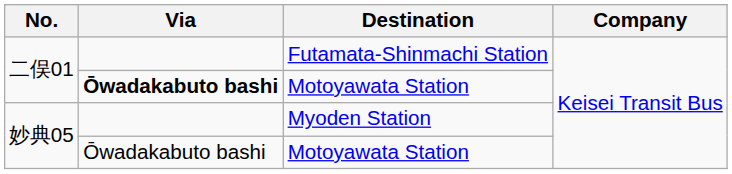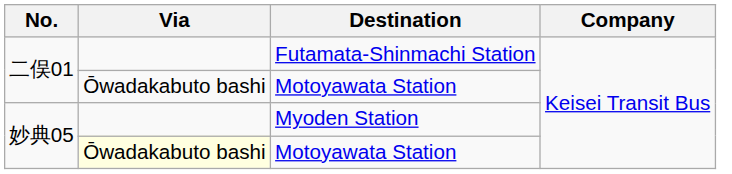(181, 86) bold -> (174, 86) normal
(174, 151) no background -> (174, 151) lightyellow background
